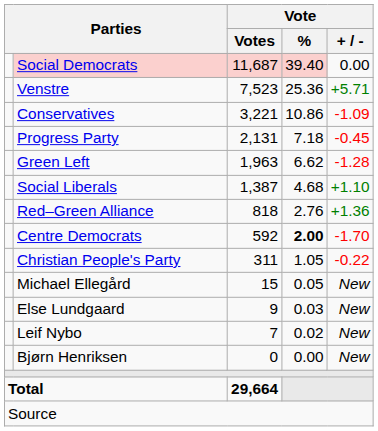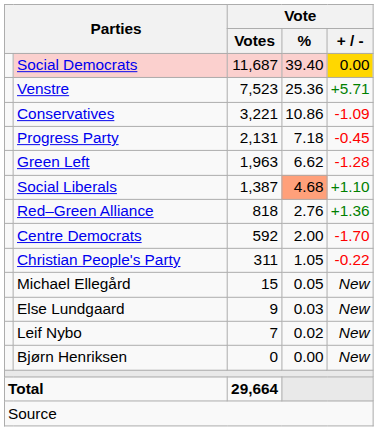(355, 65) no background -> (355, 65) gold background
(309, 187) no background -> (309, 187) lightsalmon background
(309, 235) bold -> (309, 235) normal
